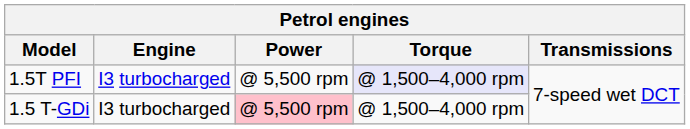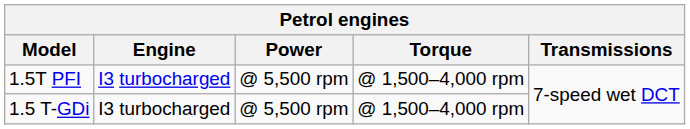(441, 80) lavender background -> (441, 80) no background
(294, 109) pink background -> (294, 109) no background
